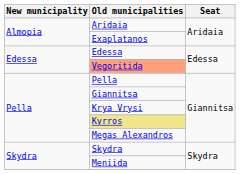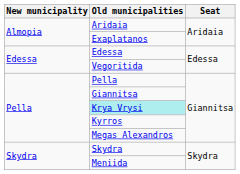(117, 66) lightsalmon background -> (117, 66) no background
(117, 108) no background -> (117, 108) paleturquoise background
(107, 121) khaki background -> (107, 121) no background
